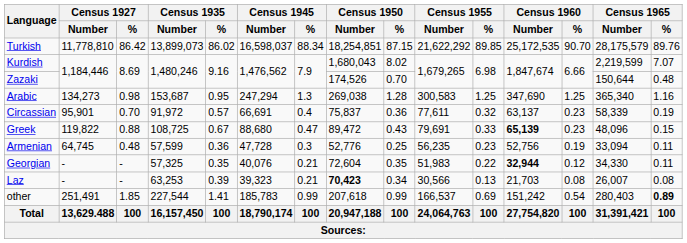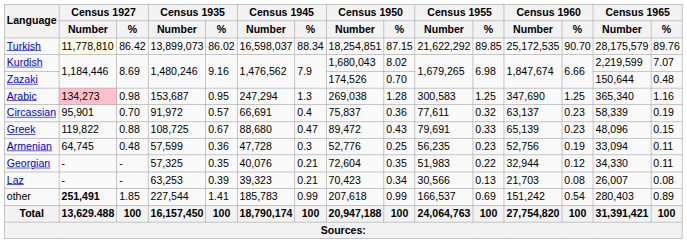(88, 46) no background -> (88, 46) lightyellow background
(81, 96) no background -> (81, 96) pink background
(523, 130) bold -> (523, 130) normal
(523, 163) bold -> (523, 163) normal
(345, 180) bold -> (345, 180) normal
(81, 197) normal -> (81, 197) bold
(664, 197) bold -> (664, 197) normal
